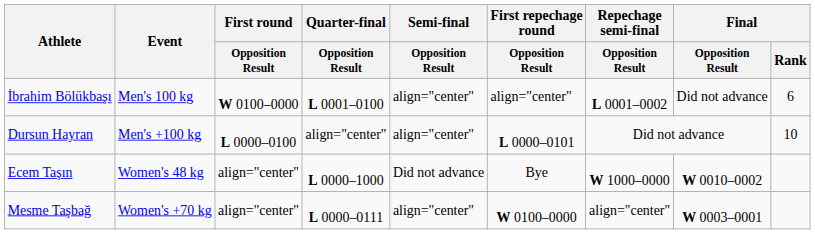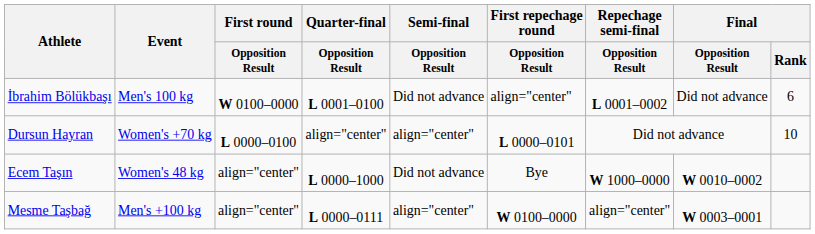(433, 97) align="center" -> (439, 97) Did not advance
(160, 134) Men's +100 kg -> (165, 134) Women's +70 kg
(165, 210) Women's +70 kg -> (160, 210) Men's +100 kg
